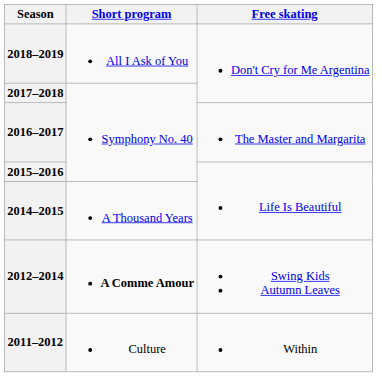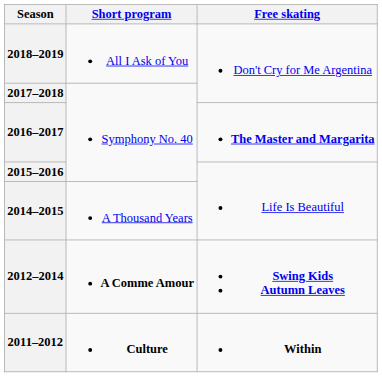(285, 139) normal -> (287, 139) bold
(285, 284) normal -> (287, 284) bold
(132, 349) normal -> (132, 349) bold
(285, 349) normal -> (287, 349) bold
